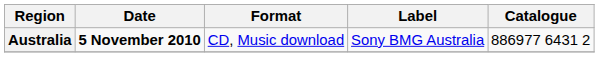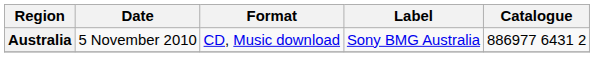(140, 39) bold -> (138, 39) normal
